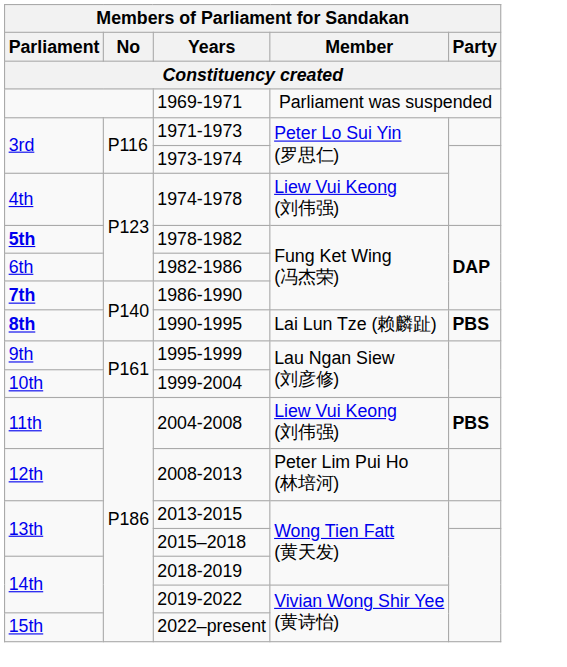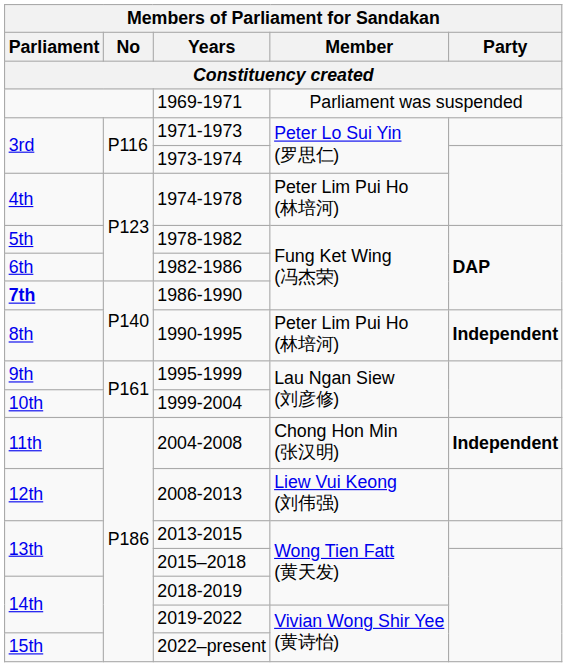(336, 198) Liew Vui Keong (刘伟强) -> (341, 198) Peter Lim Pui Ho (林培河)
(22, 239) bold -> (21, 239) normal
(22, 325) bold -> (21, 335) normal
(355, 324) Lai Lun Tze (赖麟趾) -> (341, 334) Peter Lim Pui Ho (林培河)
(471, 325) PBS -> (505, 335) Independent
(336, 421) Liew Vui Keong (刘伟强) -> (336, 441) Chong Hon Min (张汉明)
(471, 423) PBS -> (505, 443) Independent
(341, 473) Peter Lim Pui Ho (林培河) -> (336, 493) Liew Vui Keong (刘伟强)
